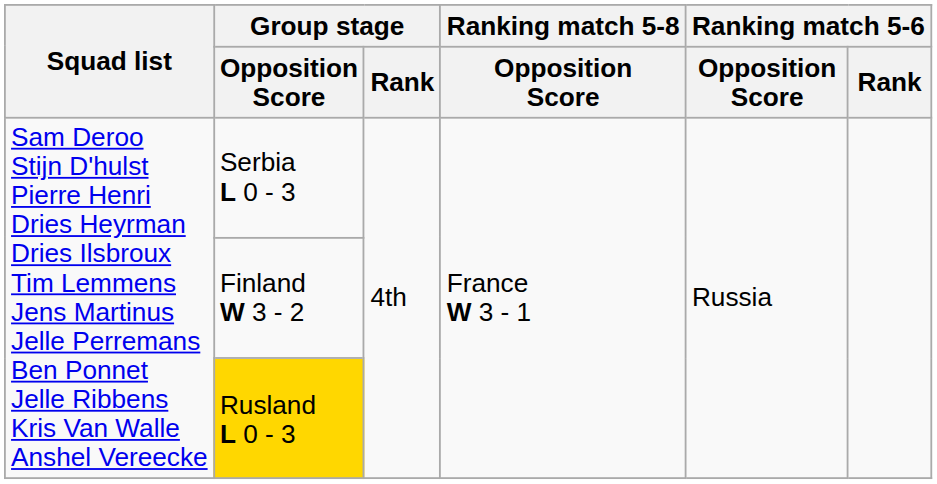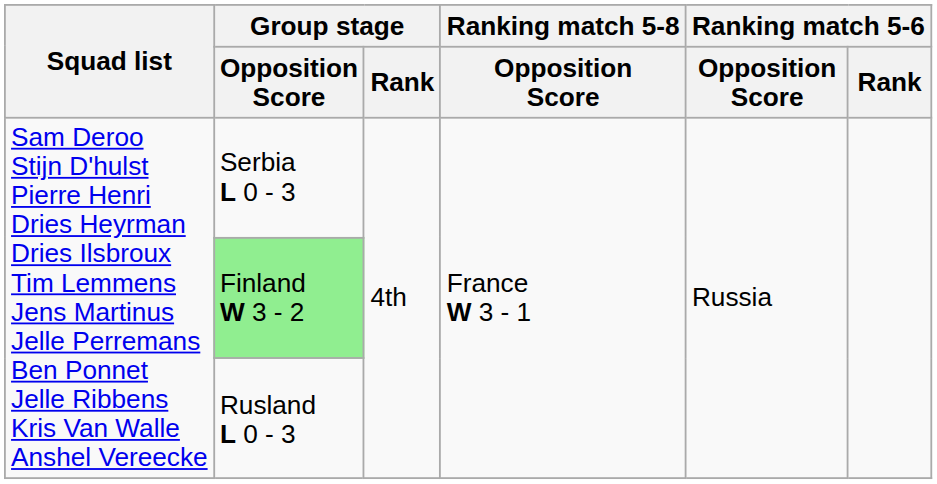(263, 298) no background -> (263, 298) lightgreen background
(268, 419) gold background -> (268, 419) no background
